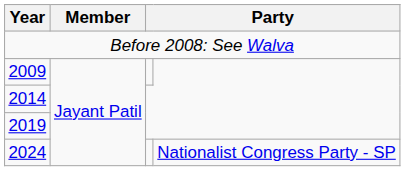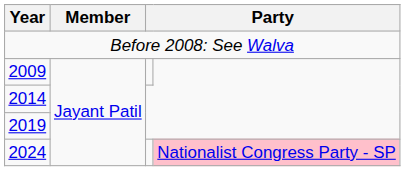(277, 152) no background -> (277, 152) pink background
